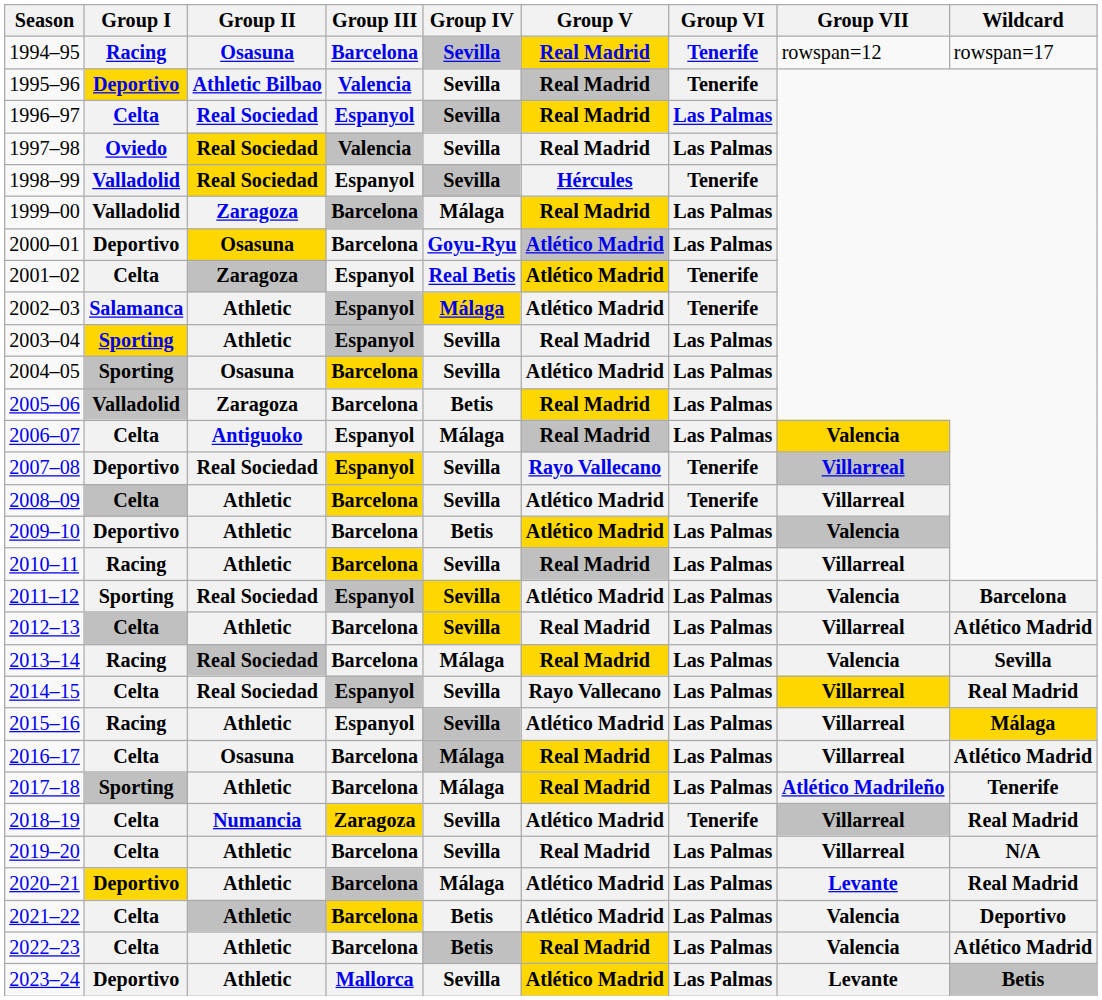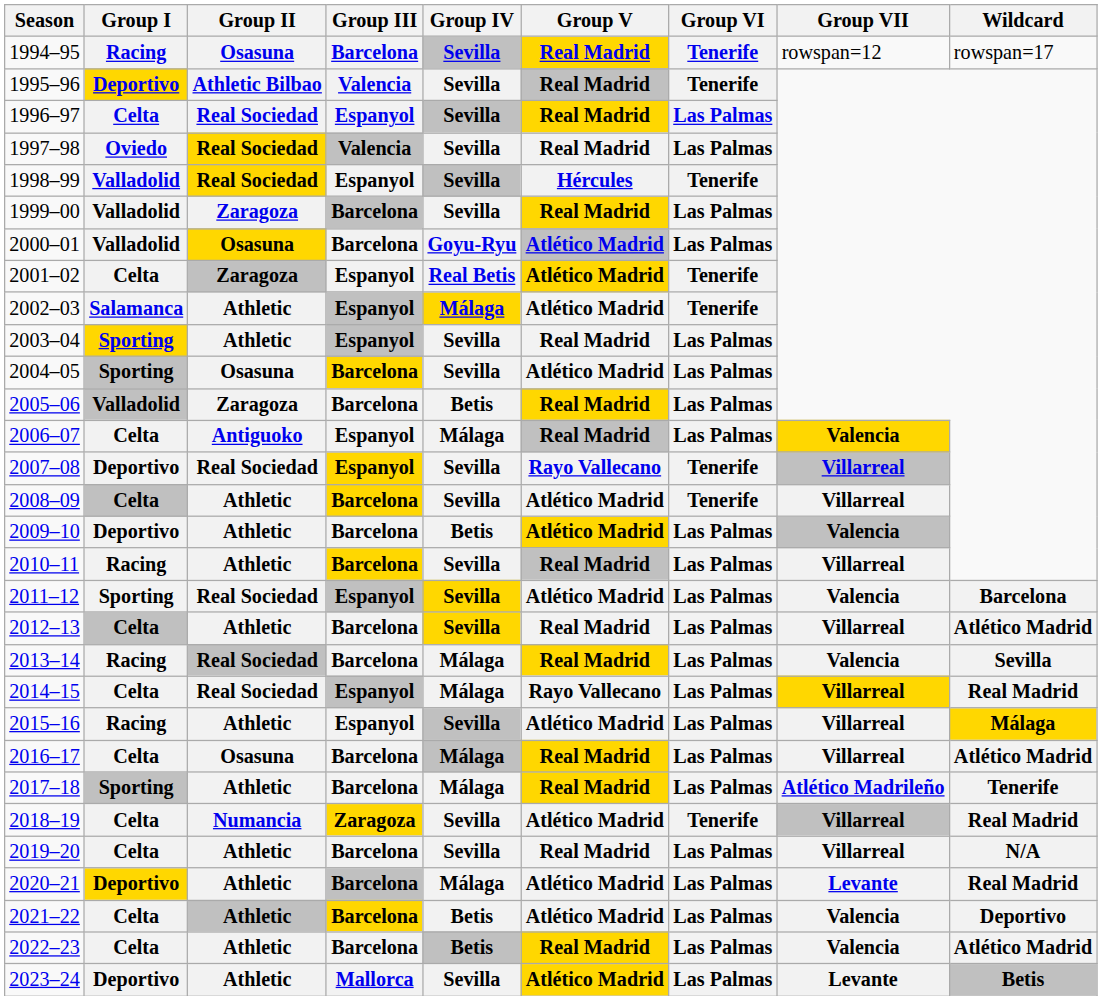(472, 212) Málaga -> (472, 212) Sevilla
(136, 244) Deportivo -> (136, 244) Valladolid
(472, 691) Sevilla -> (472, 691) Málaga
